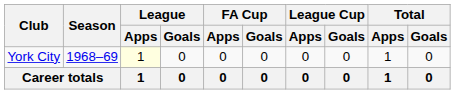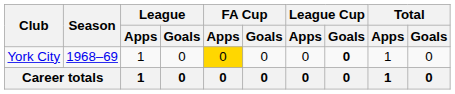(141, 57) lightyellow background -> (141, 57) no background
(223, 57) no background -> (223, 57) gold background
(347, 57) normal -> (347, 57) bold
